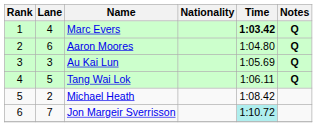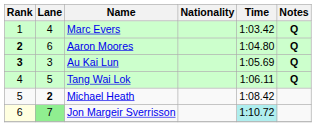(257, 29) bold -> (257, 29) normal
(20, 46) normal -> (20, 46) bold
(20, 63) normal -> (20, 63) bold
(50, 96) normal -> (50, 96) bold
(20, 113) no background -> (20, 113) lightyellow background
(50, 113) no background -> (50, 113) lightgreen background
